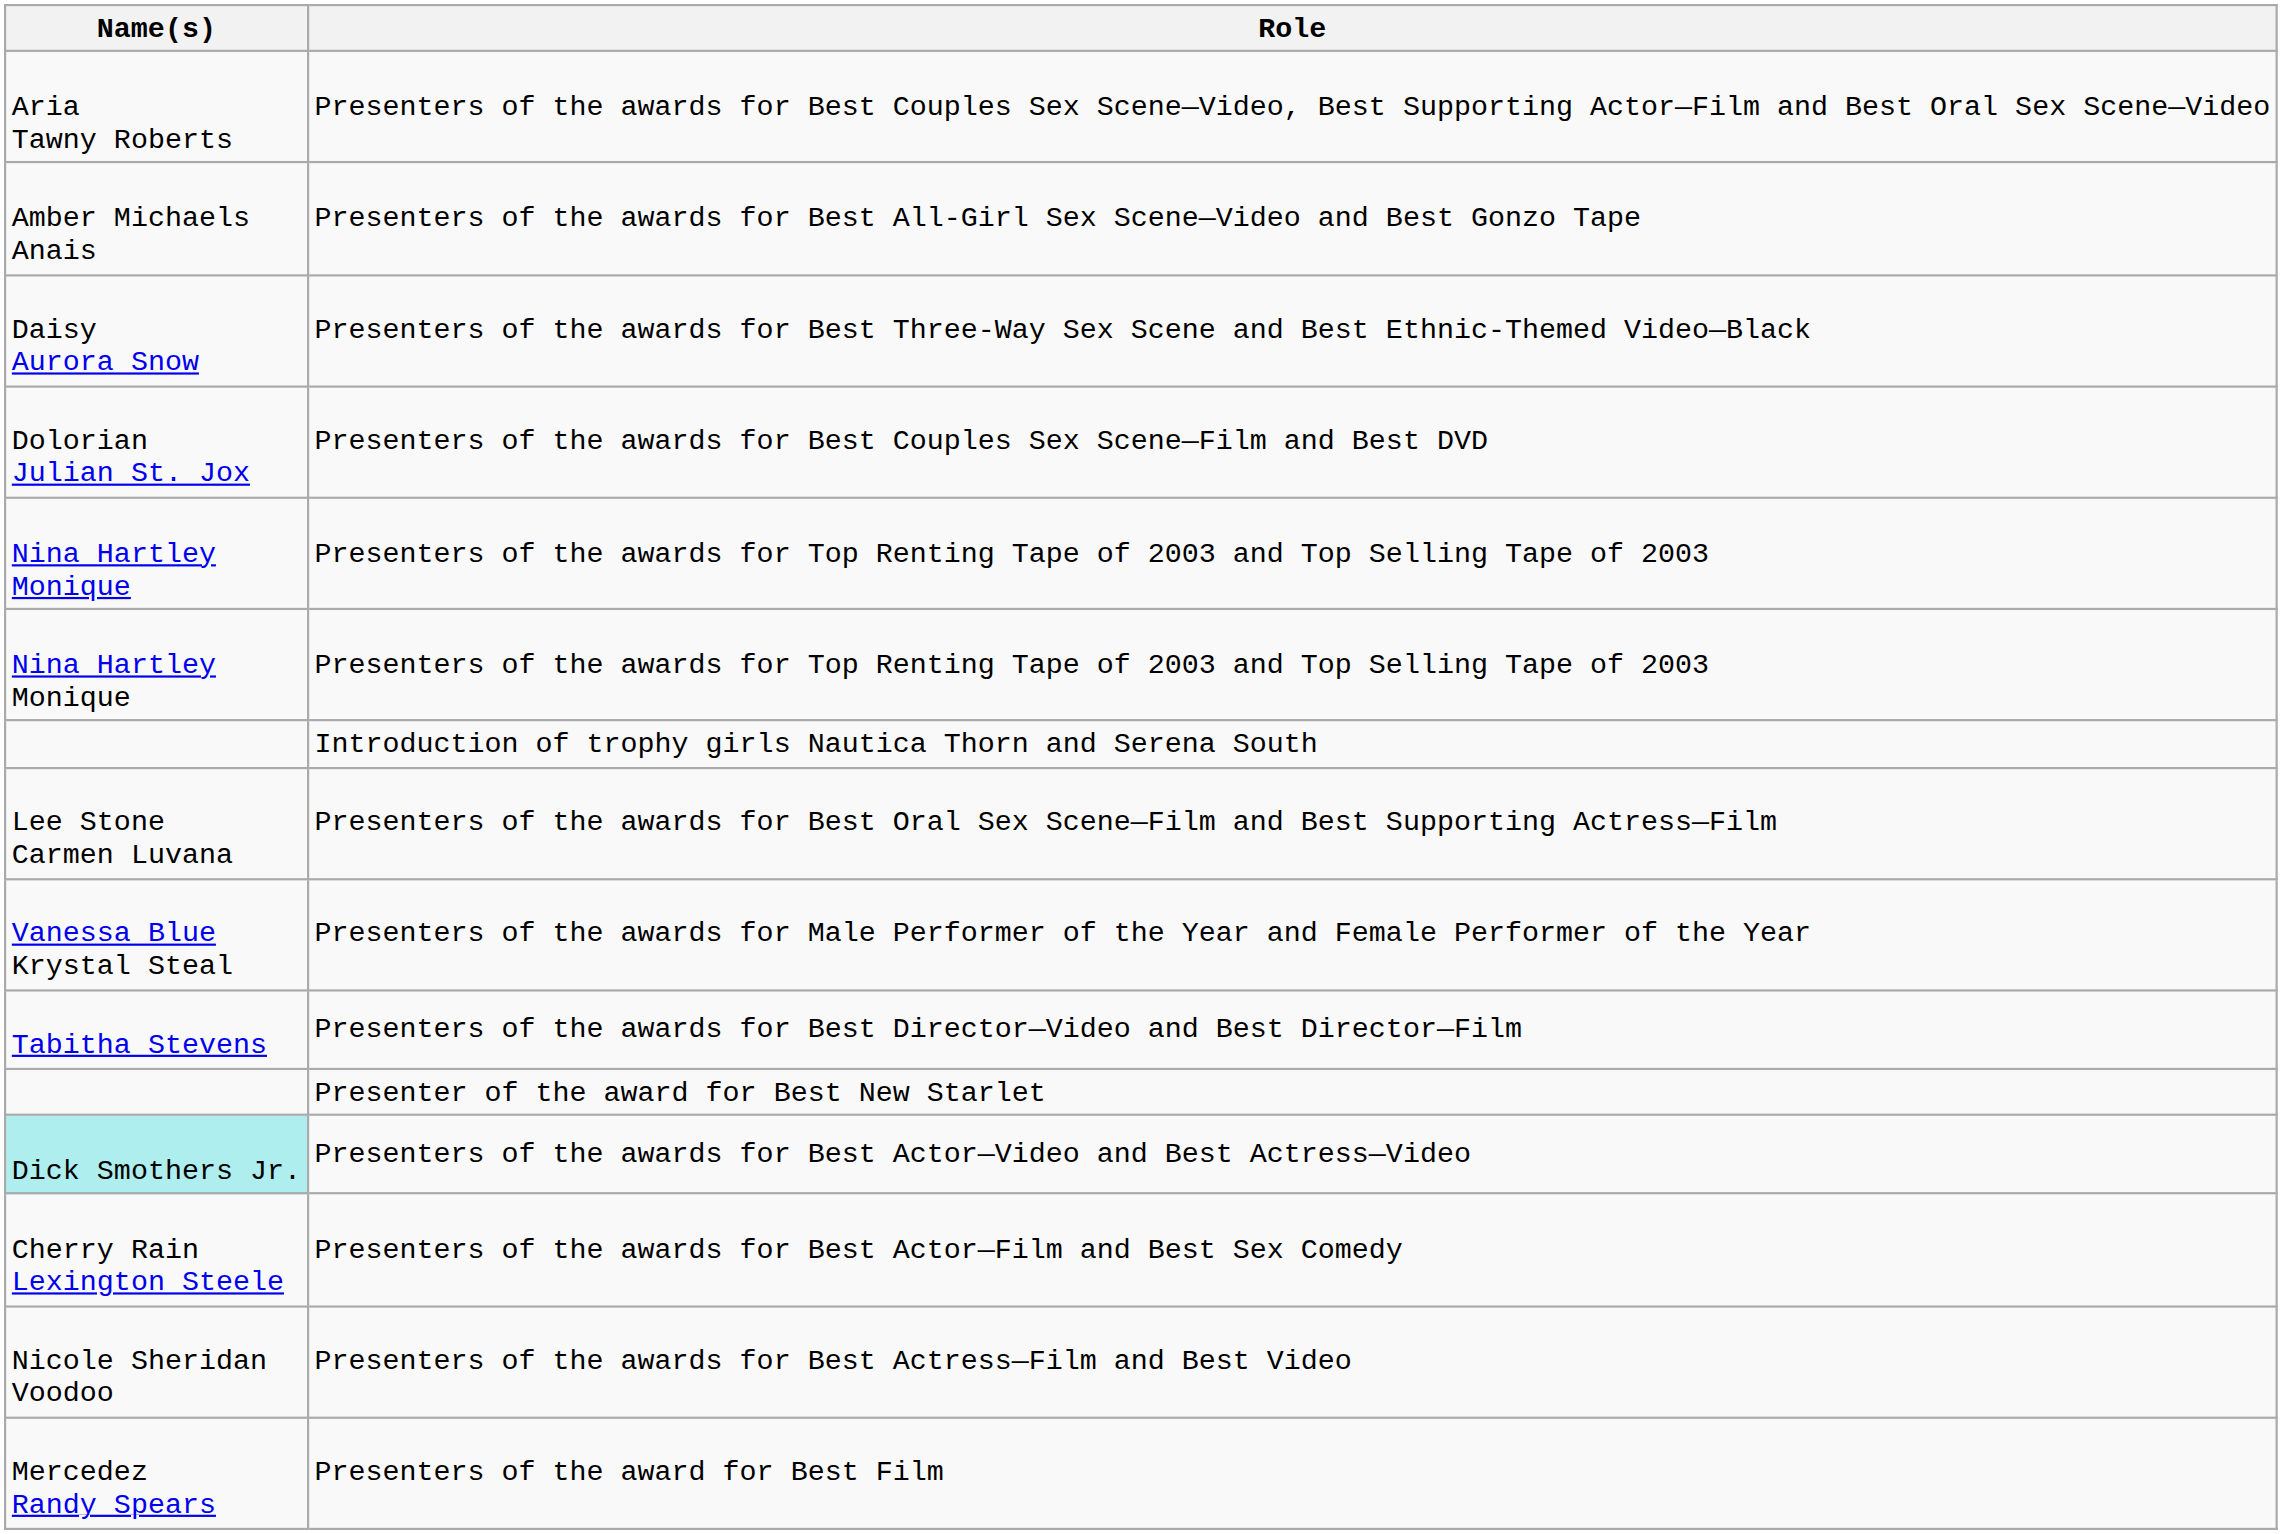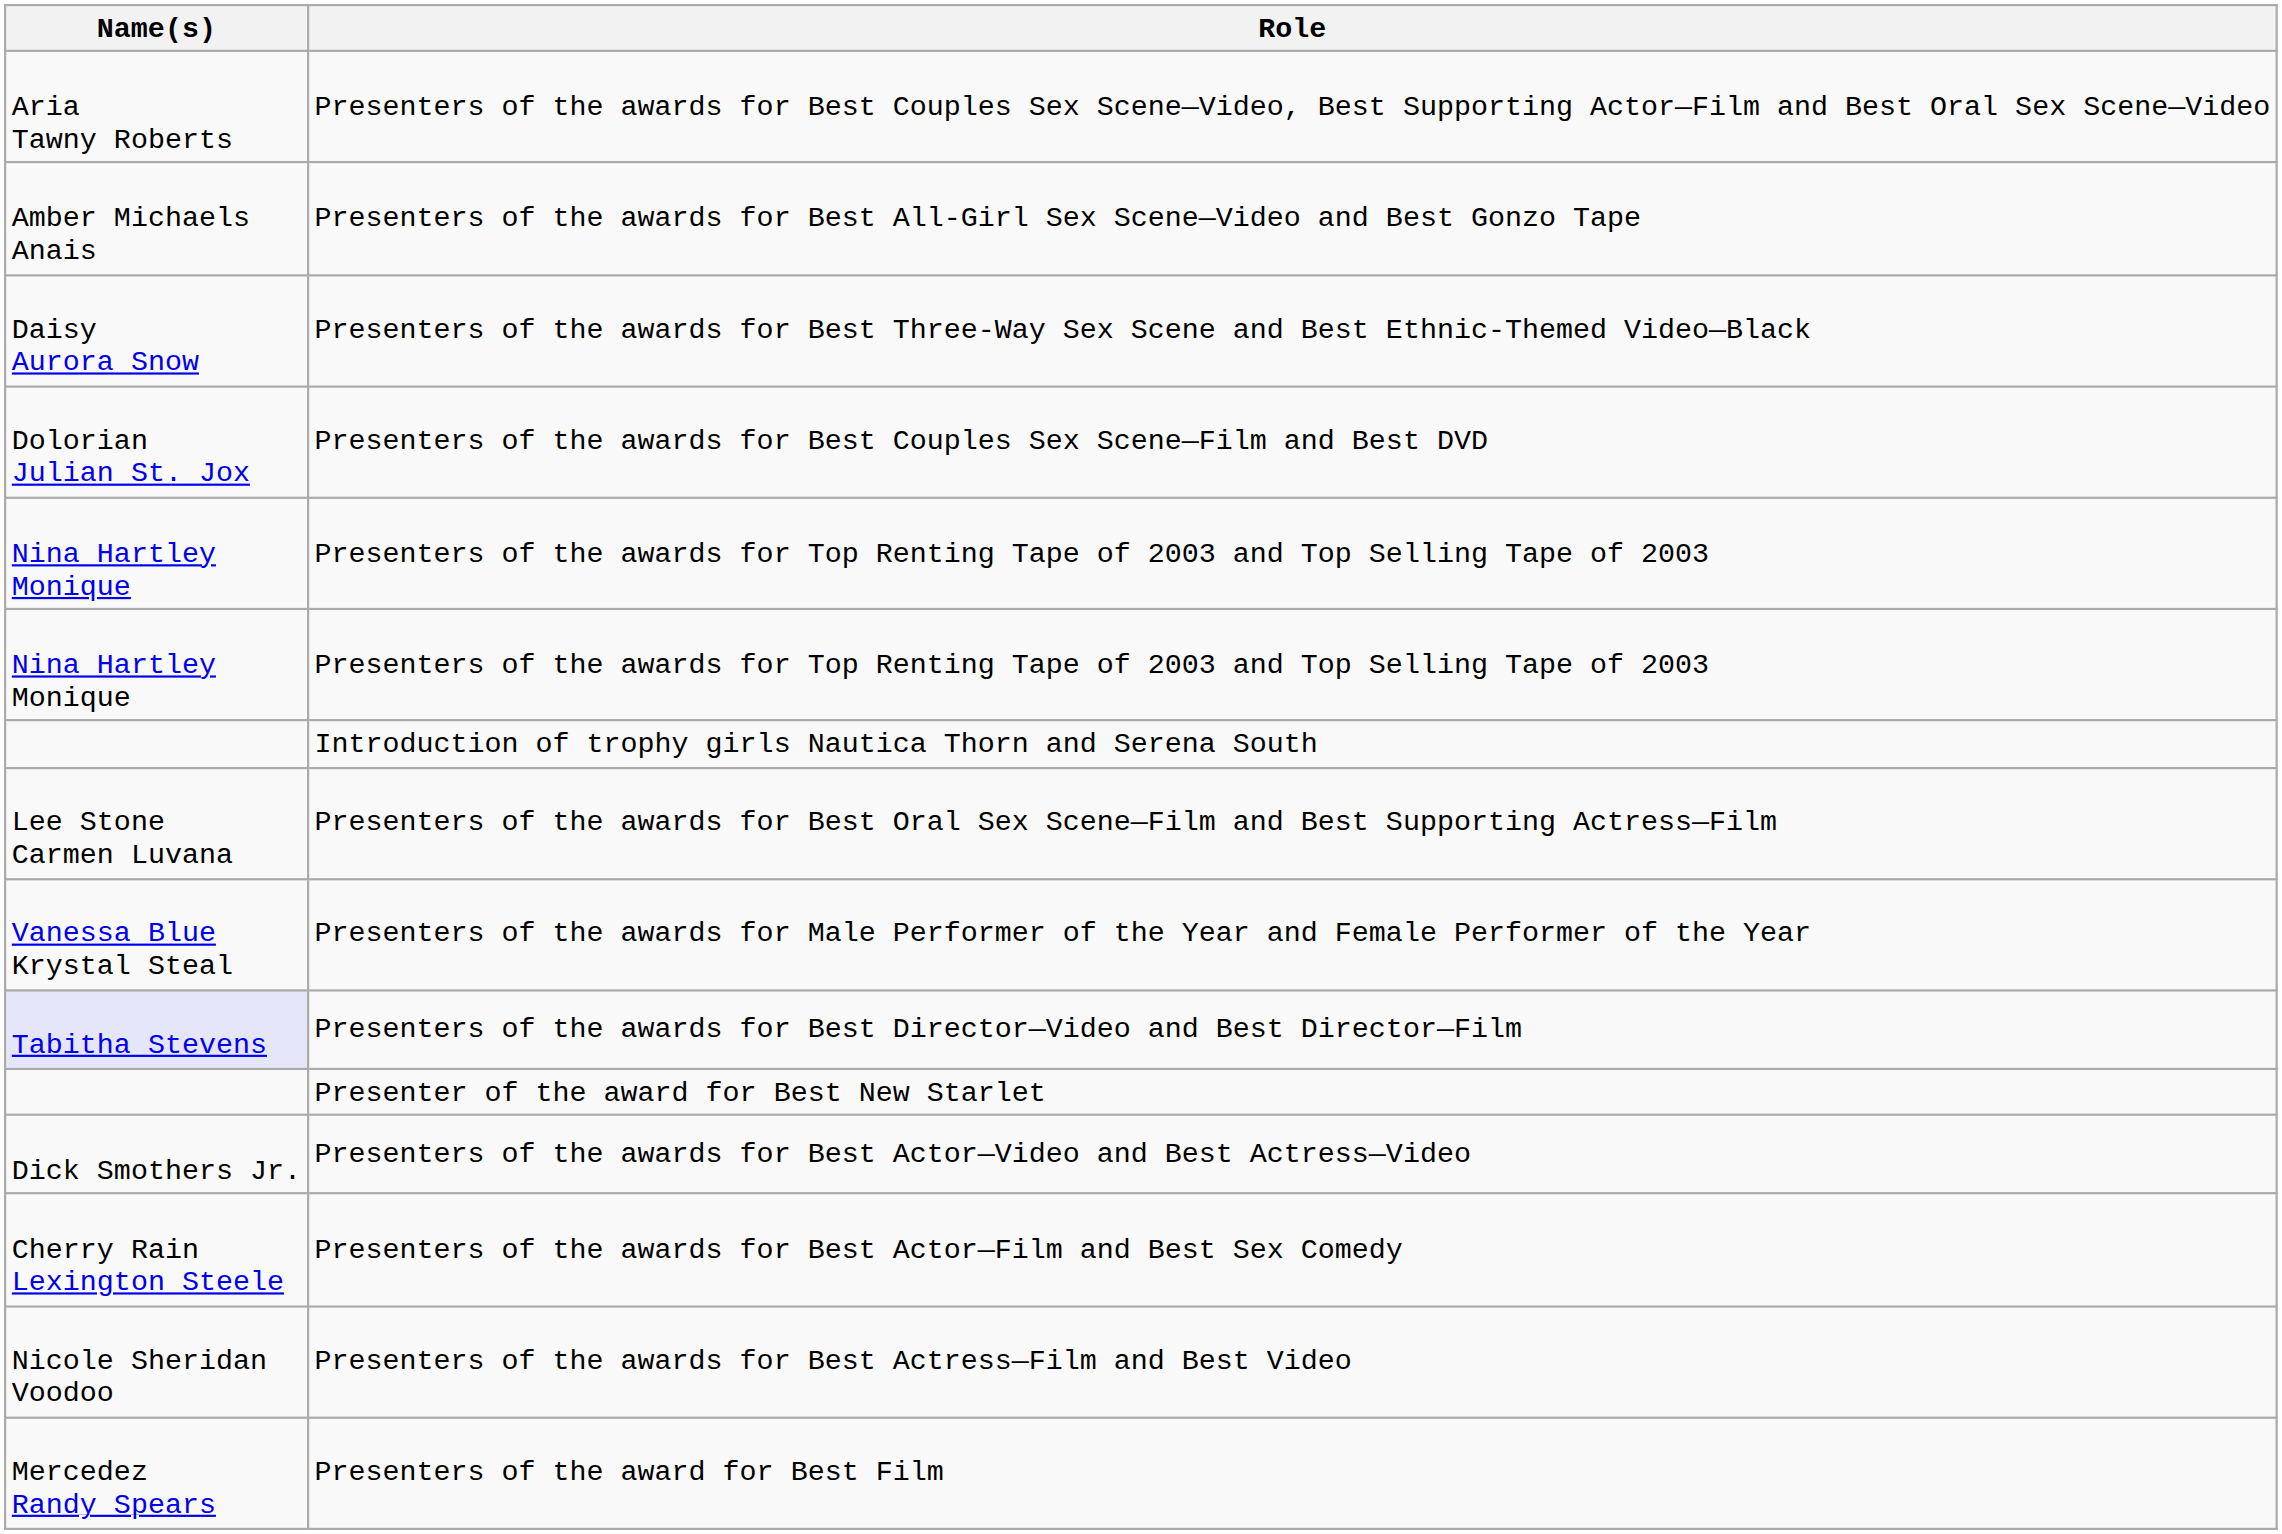(139, 1046) no background -> (139, 1046) lavender background
(156, 1171) paleturquoise background -> (156, 1171) no background
